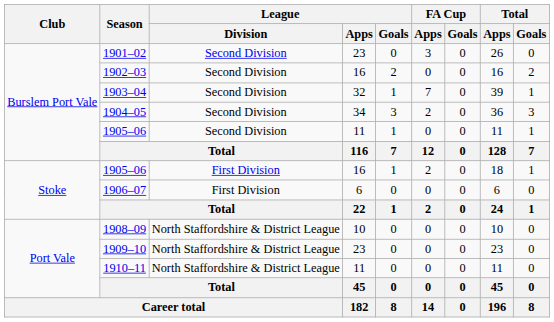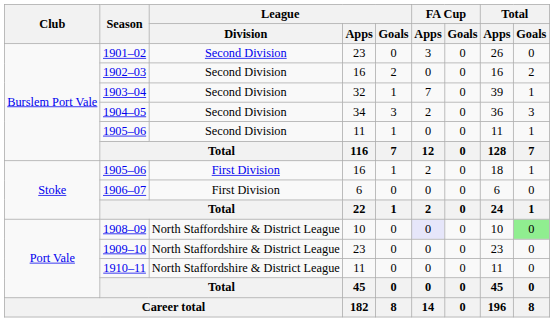(428, 229) no background -> (428, 229) lavender background
(531, 229) no background -> (531, 229) lightgreen background
